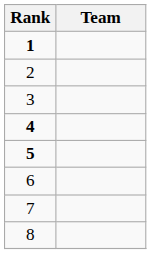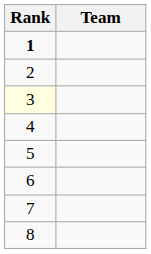(30, 99) no background -> (30, 99) lightyellow background
(30, 126) bold -> (30, 126) normal
(30, 153) bold -> (30, 153) normal
